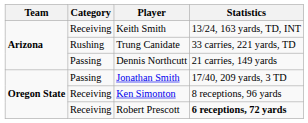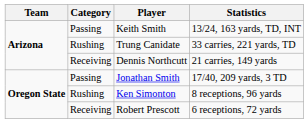(91, 29) Receiving -> (86, 29) Passing
(86, 61) Passing -> (91, 61) Receiving
(91, 94) Receiving -> (87, 94) Rushing
(239, 110) bold -> (237, 110) normal
